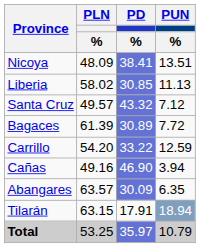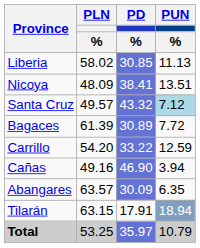rows swapped: (27, 84) <-> (28, 63)
(172, 105) no background -> (172, 105) lightblue background
